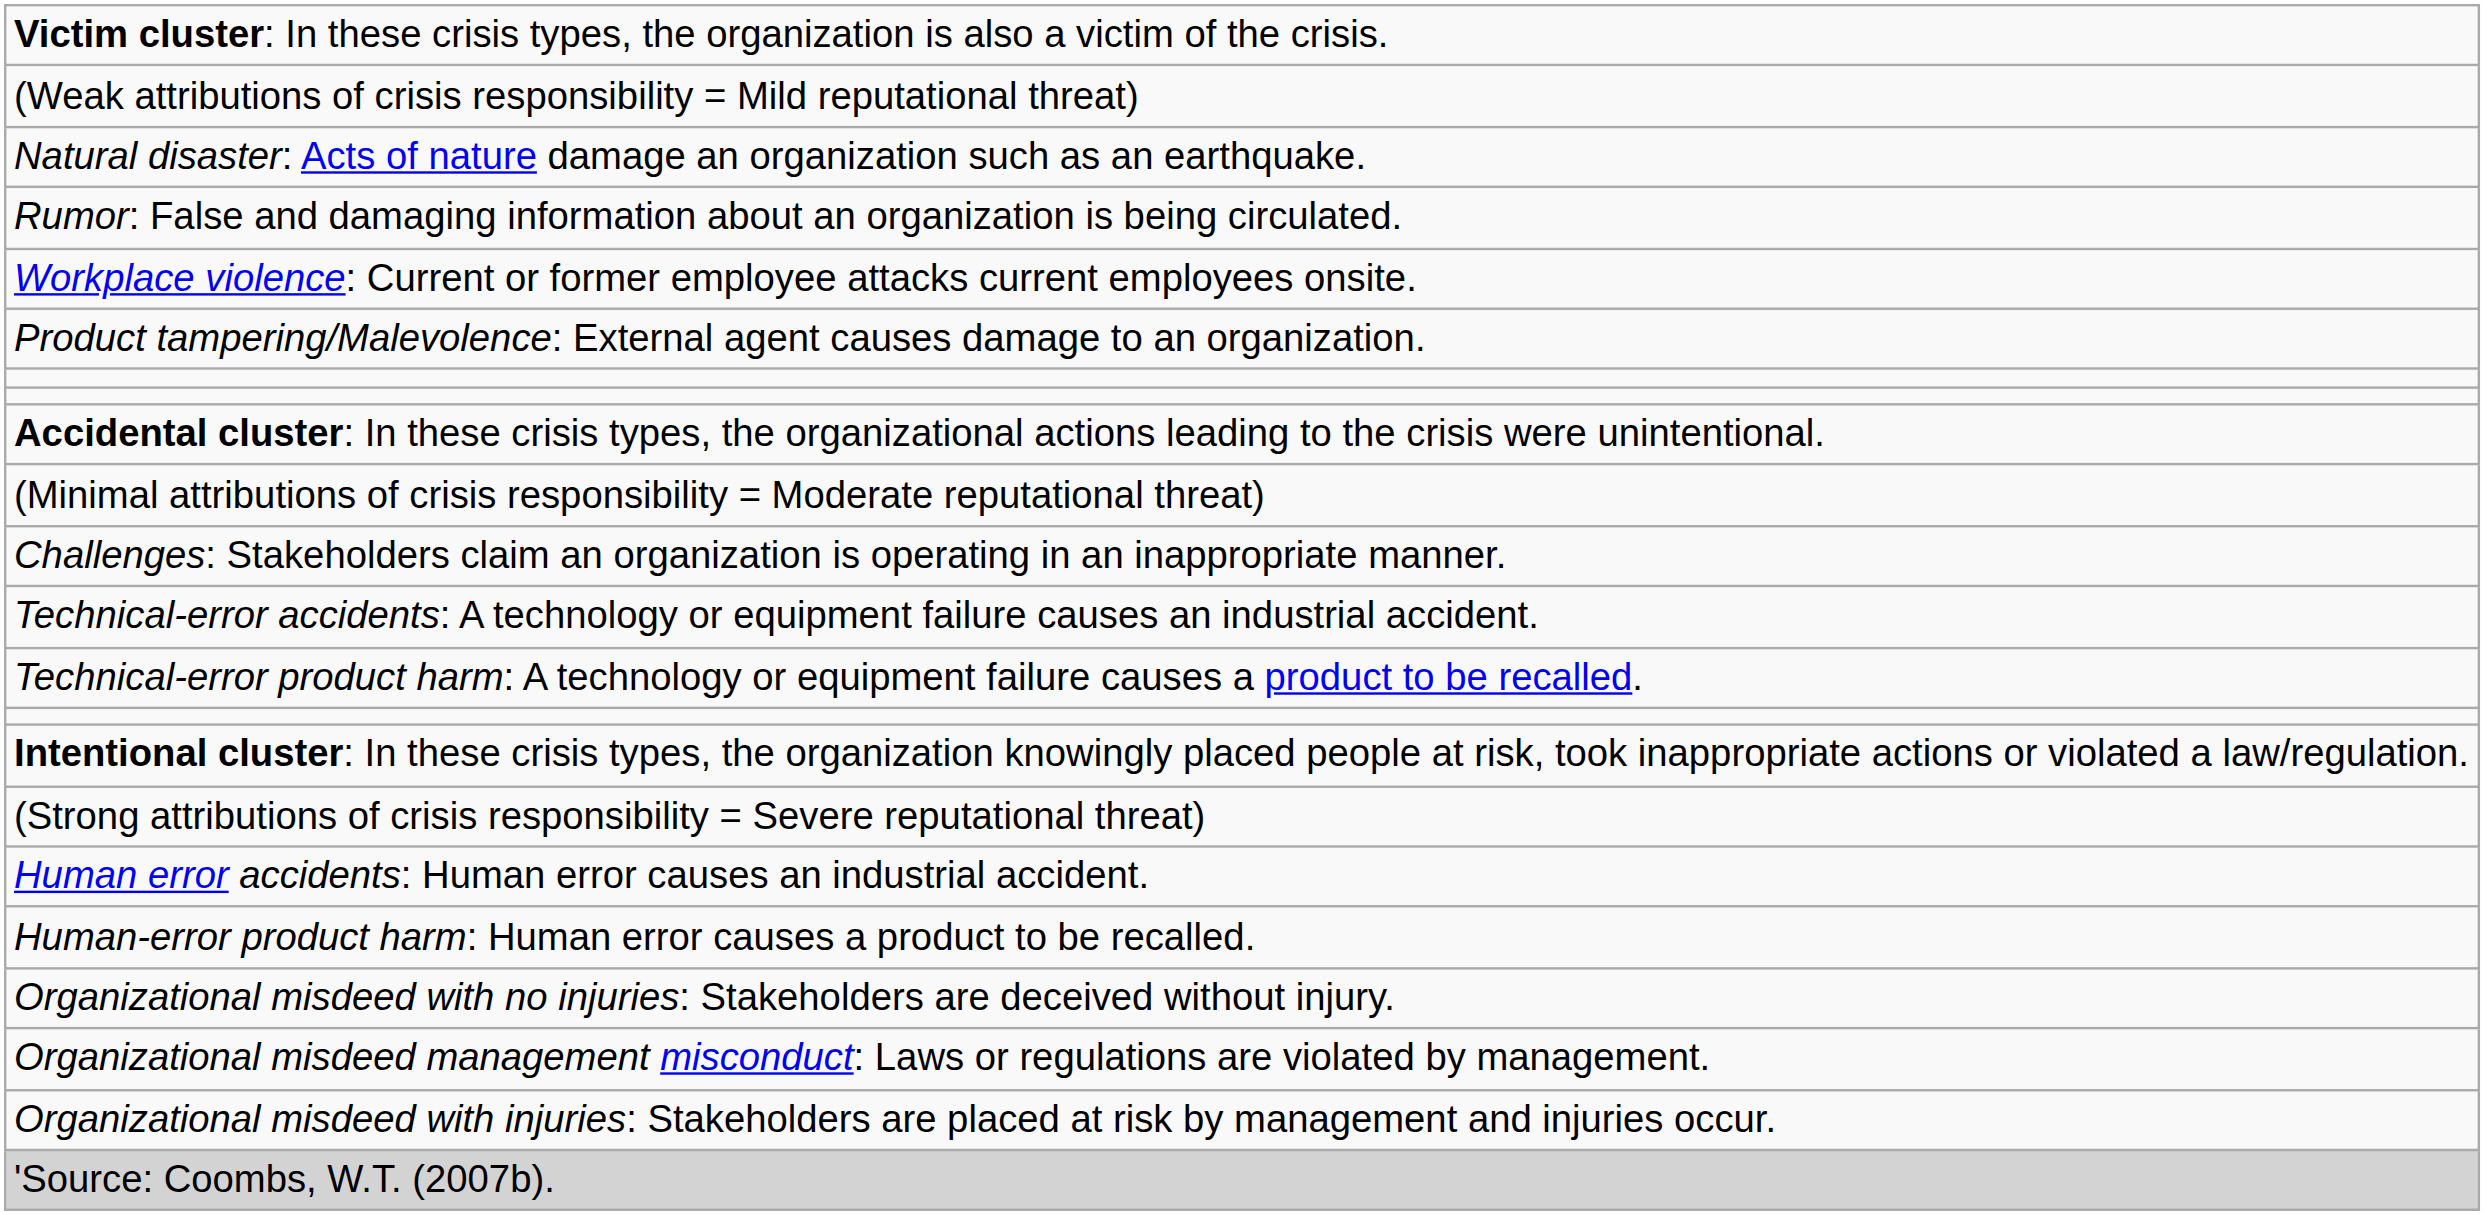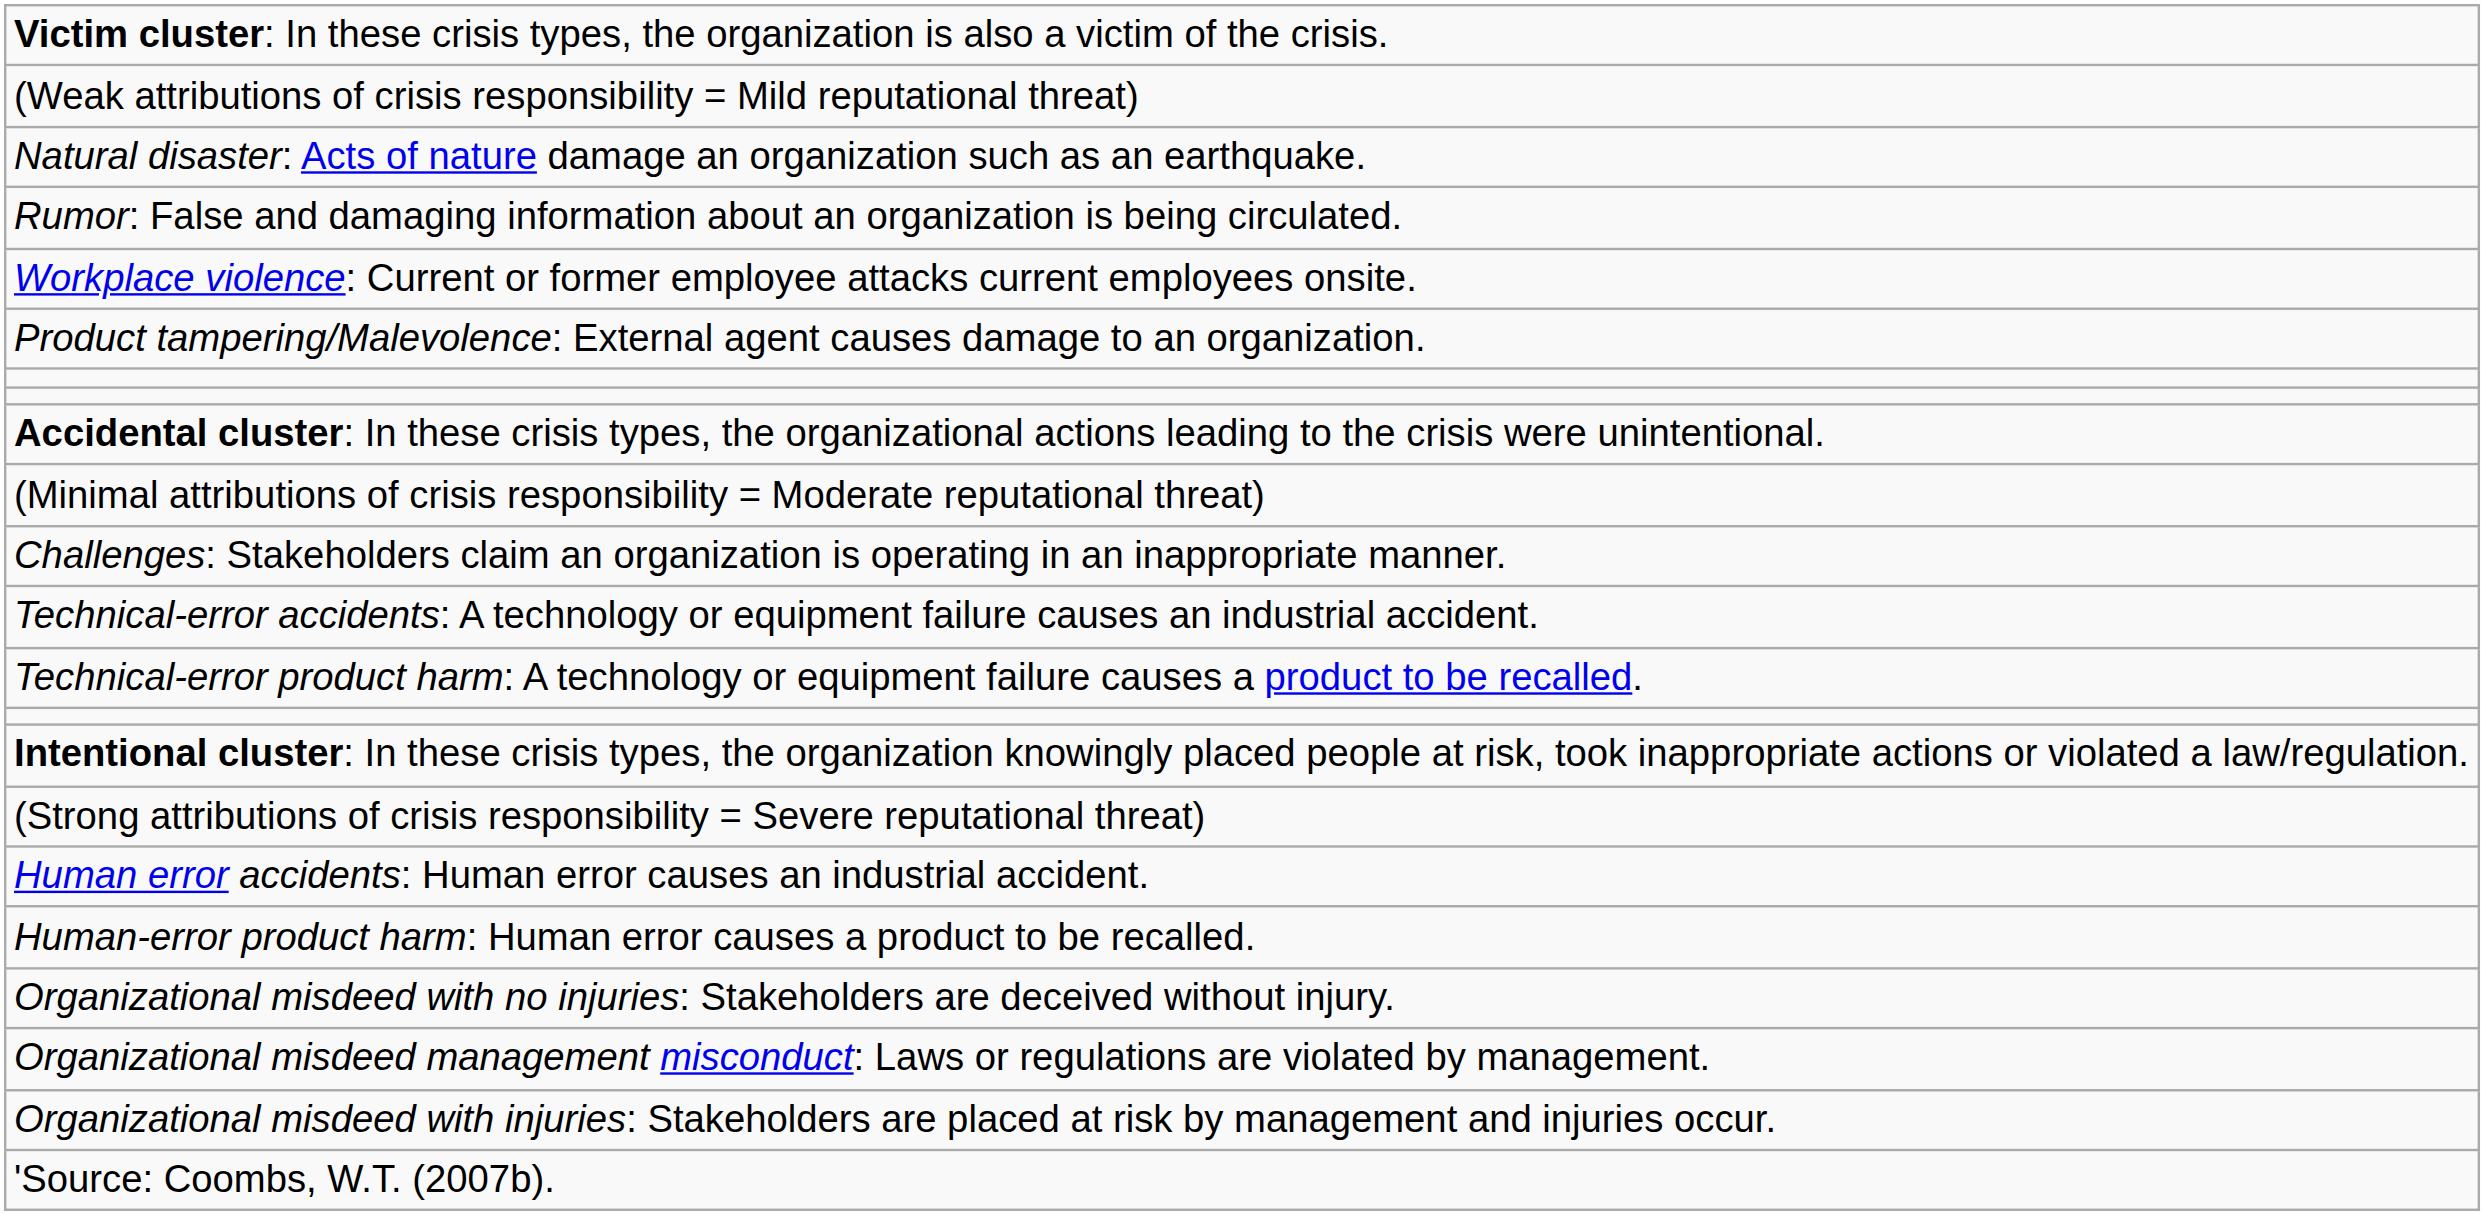(284, 1179) lightgrey background -> (284, 1179) no background
